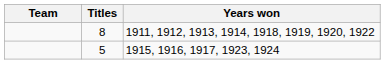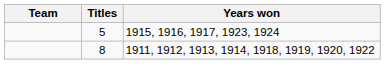rows swapped: (102, 31) <-> (102, 50)
